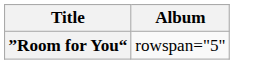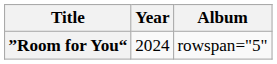+ column: (152, 18)
